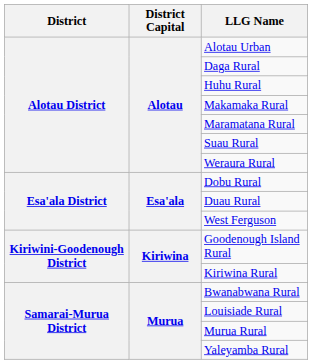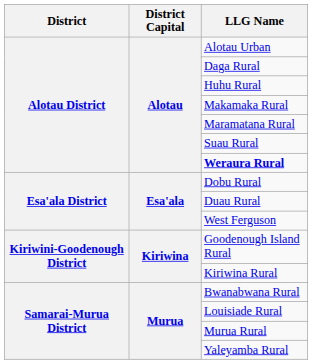(240, 162) normal -> (244, 162) bold
